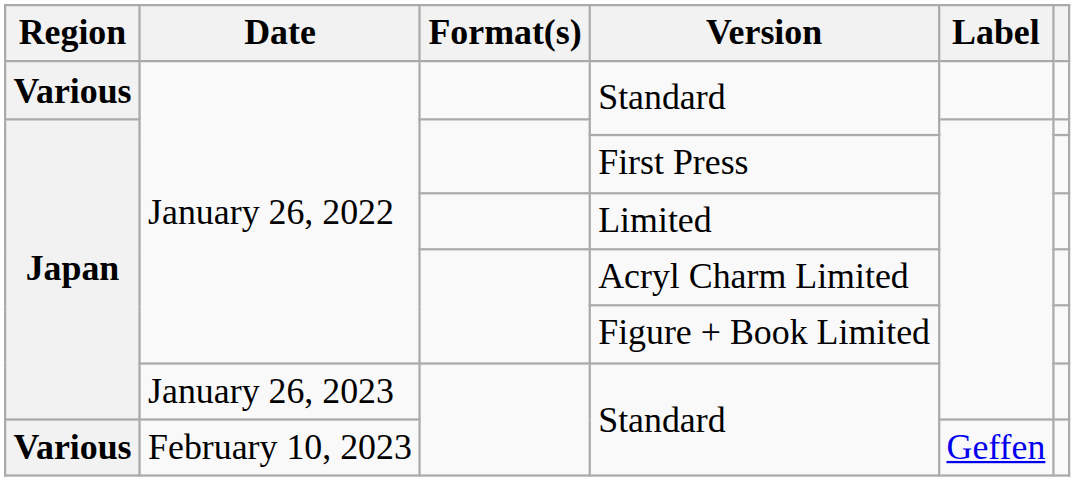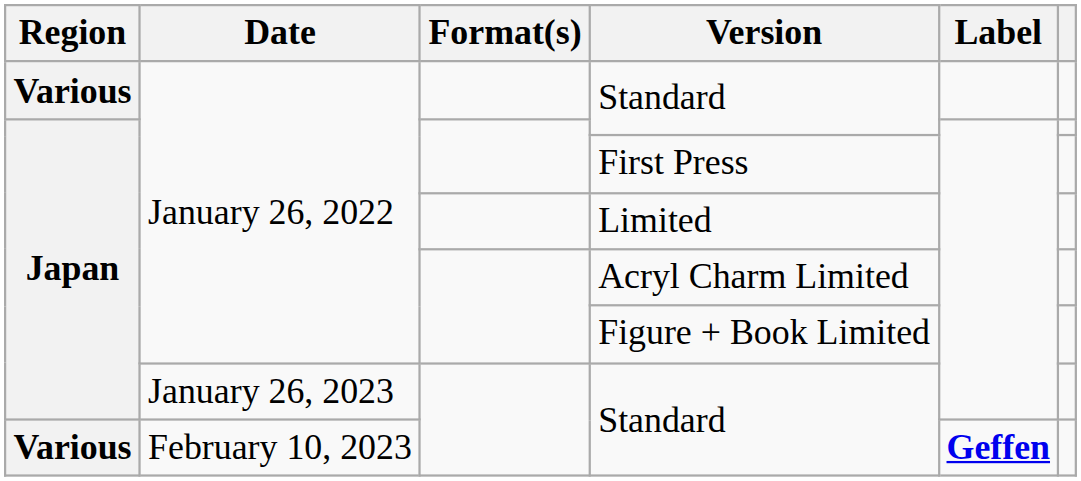(996, 447) normal -> (998, 447) bold
